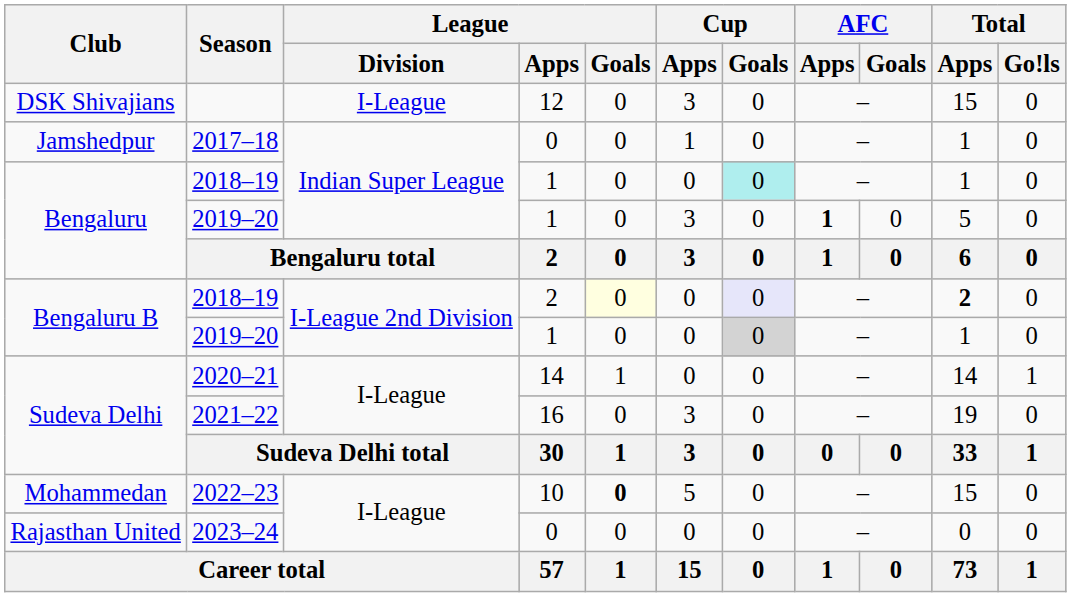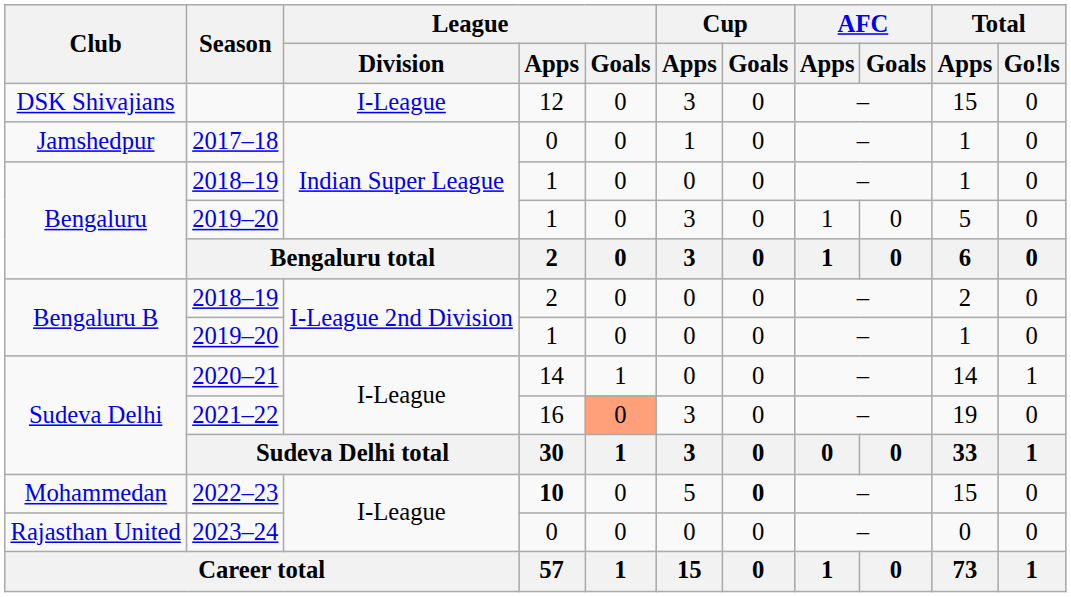(758, 180) paleturquoise background -> (758, 180) no background
(827, 219) bold -> (827, 219) normal
(621, 297) lightyellow background -> (621, 297) no background
(758, 297) lavender background -> (758, 297) no background
(965, 297) bold -> (965, 297) normal
(758, 336) lightgrey background -> (758, 336) no background
(621, 414) no background -> (621, 414) lightsalmon background
(552, 492) normal -> (552, 492) bold
(621, 492) bold -> (621, 492) normal
(758, 492) normal -> (758, 492) bold
